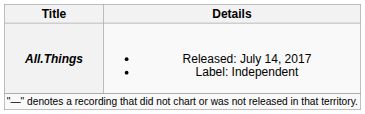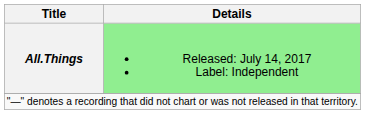(232, 65) no background -> (232, 65) lightgreen background
